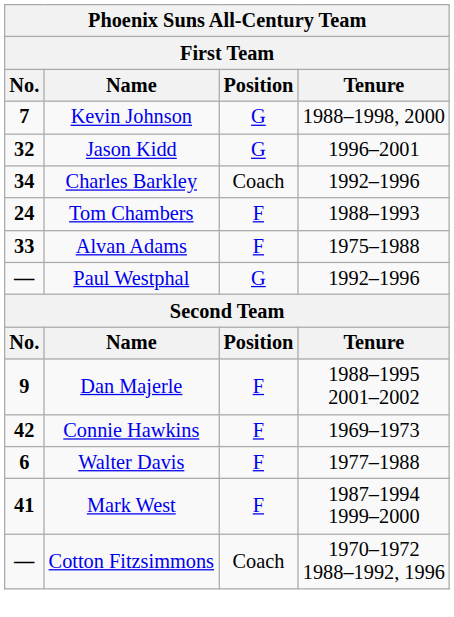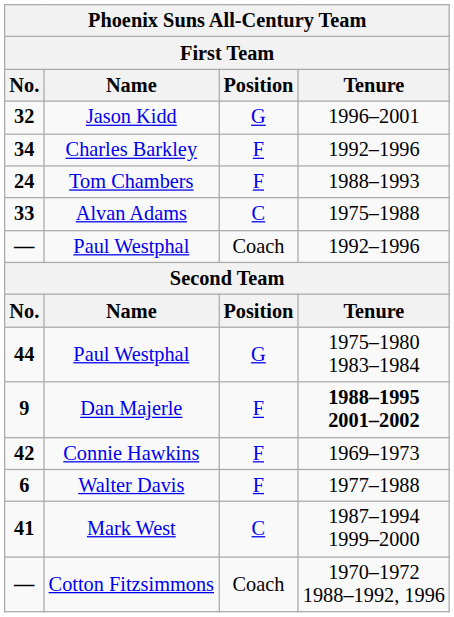- row: (24, 117)
(258, 181) Coach -> (258, 149) F
(258, 246) F -> (258, 213) C
(258, 278) G -> (258, 246) Coach
+ row: (24, 354)
(374, 386) normal -> (374, 409) bold
(258, 506) F -> (258, 528) C
